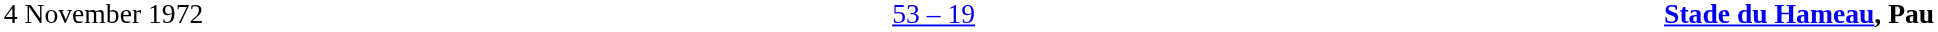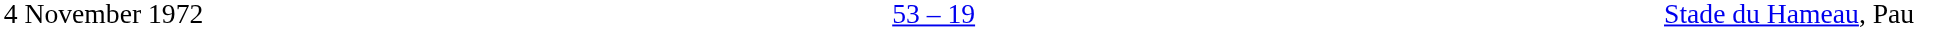(1799, 13) bold -> (1789, 13) normal
